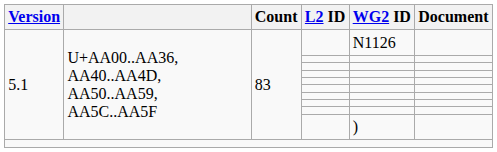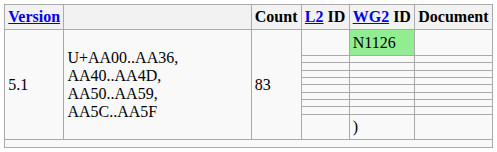(374, 42) no background -> (374, 42) lightgreen background
